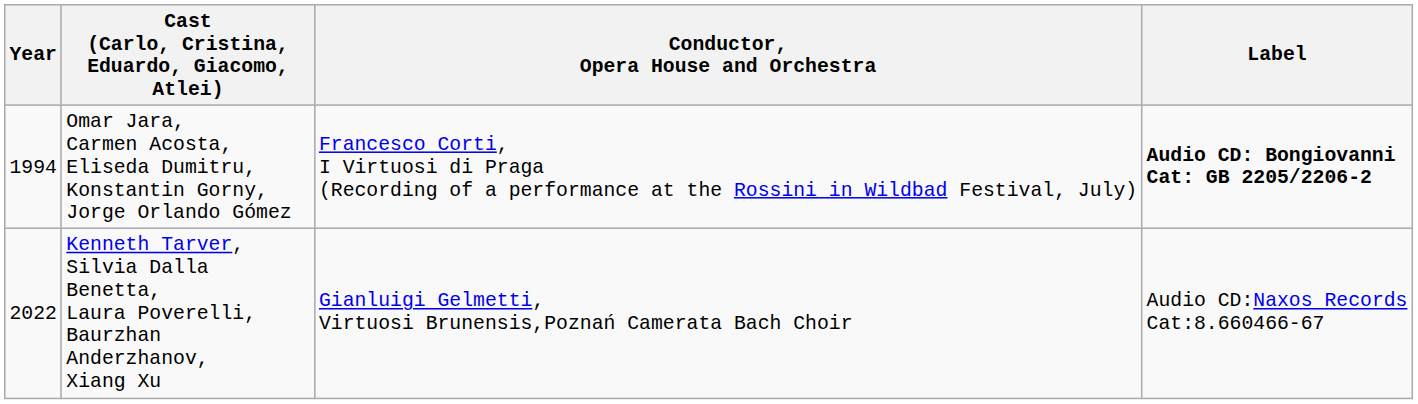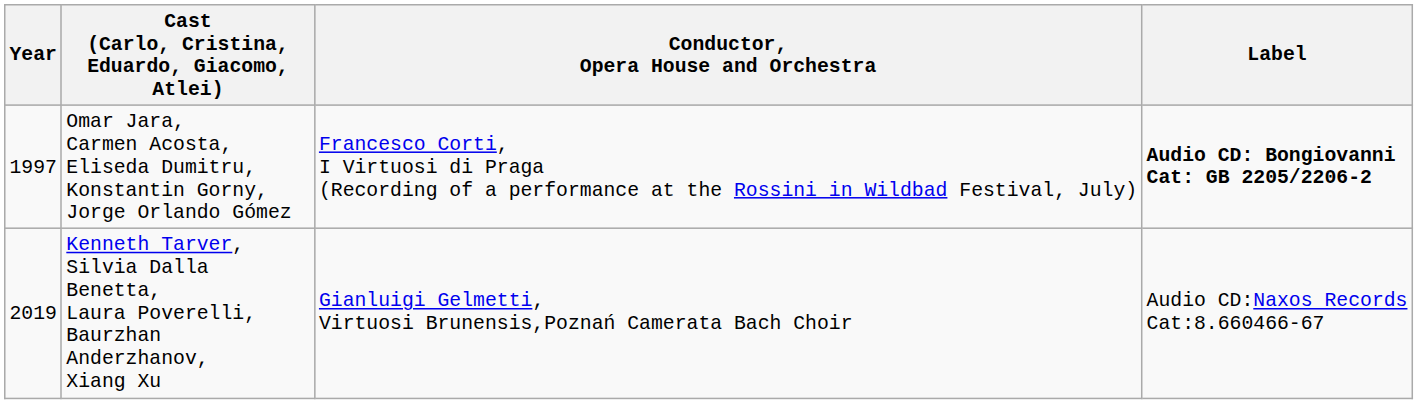(33, 167) 1994 -> (33, 167) 1997
(33, 313) 2022 -> (33, 313) 2019
